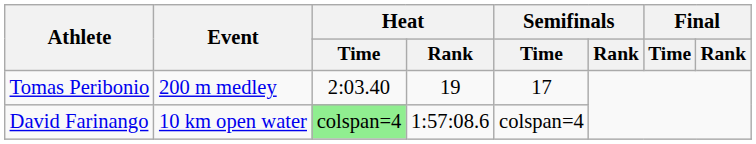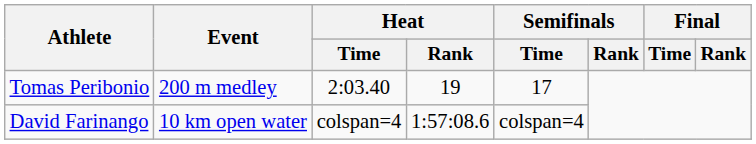(359, 121) lightgreen background -> (359, 121) no background
